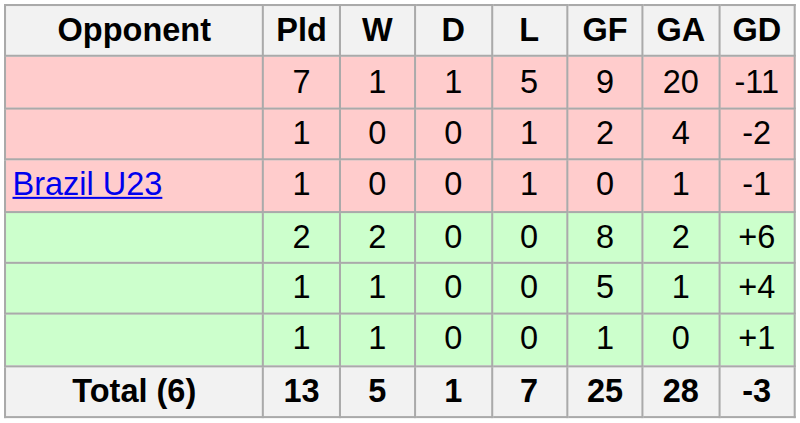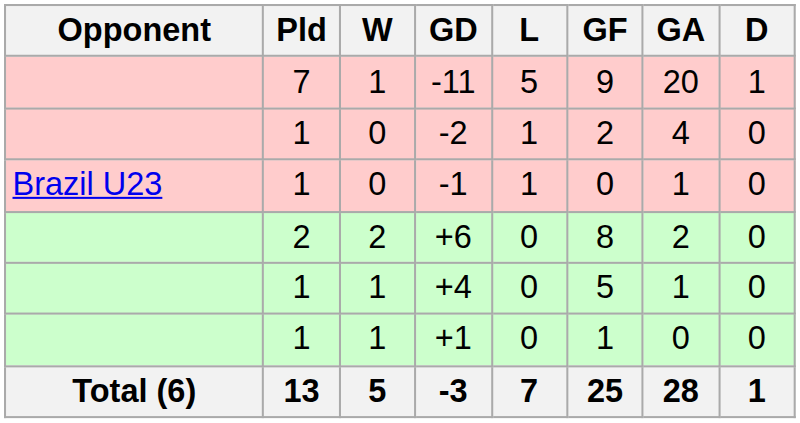columns swapped: (453, 30) <-> (757, 30)
